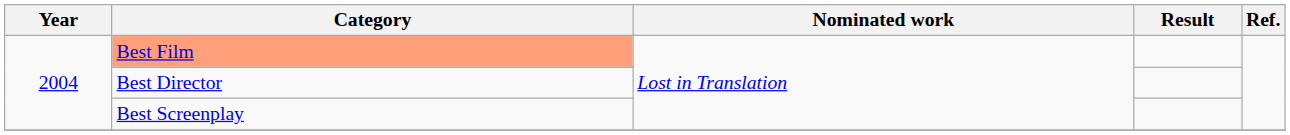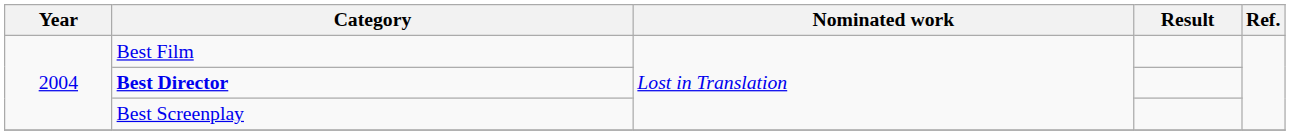(155, 51) lightsalmon background -> (155, 51) no background
(169, 82) normal -> (172, 82) bold
